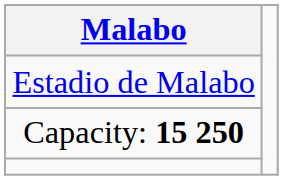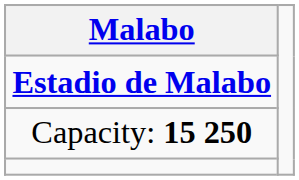(134, 81) normal -> (142, 81) bold
